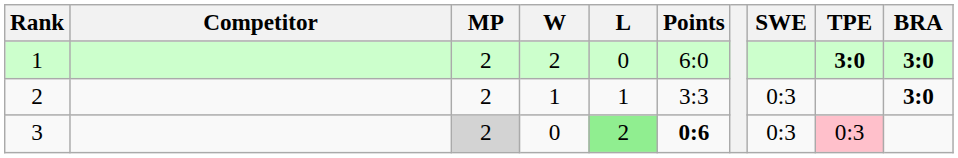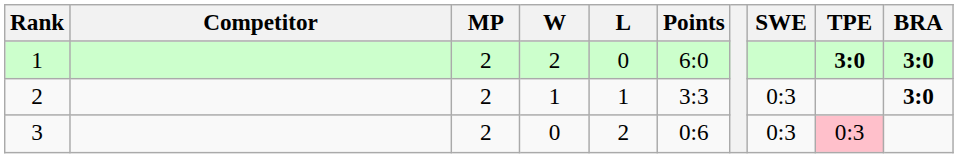(486, 133) lightgrey background -> (486, 133) no background
(623, 133) lightgreen background -> (623, 133) no background
(694, 133) bold -> (694, 133) normal
